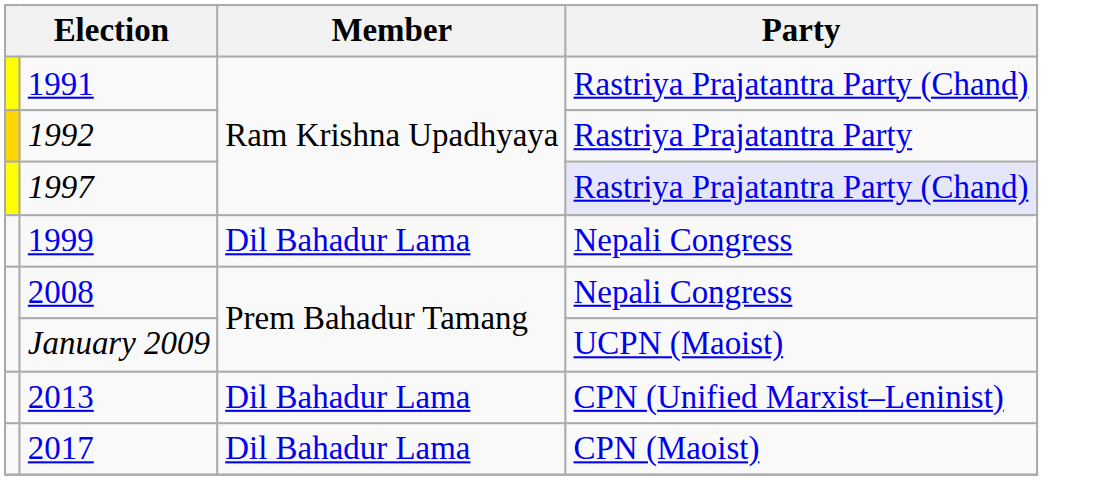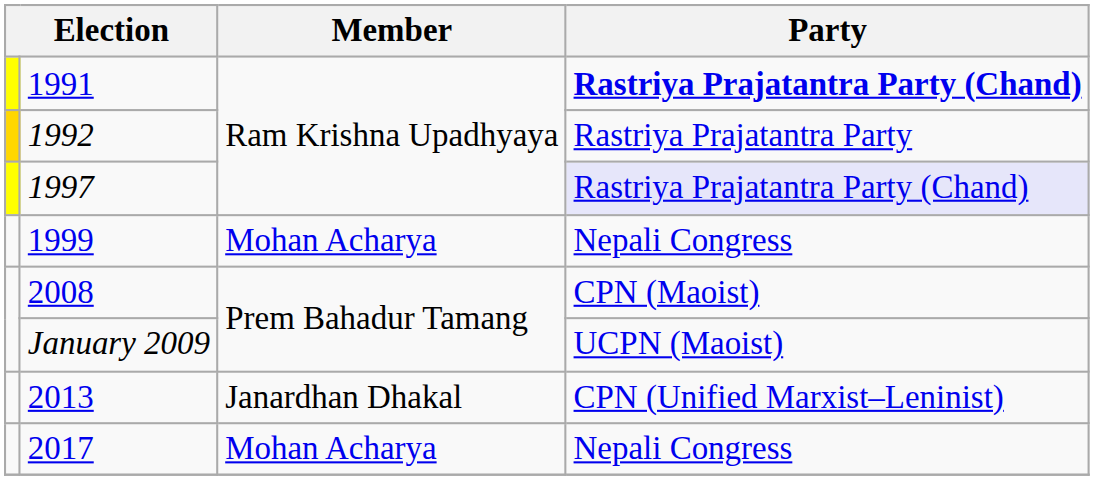(801, 82) normal -> (828, 82) bold
(348, 239) Dil Bahadur Lama -> (331, 239) Mohan Acharya
(683, 291) Nepali Congress -> (666, 291) CPN (Maoist)
(348, 396) Dil Bahadur Lama -> (344, 396) Janardhan Dhakal
(348, 448) Dil Bahadur Lama -> (331, 448) Mohan Acharya
(666, 448) CPN (Maoist) -> (683, 448) Nepali Congress
